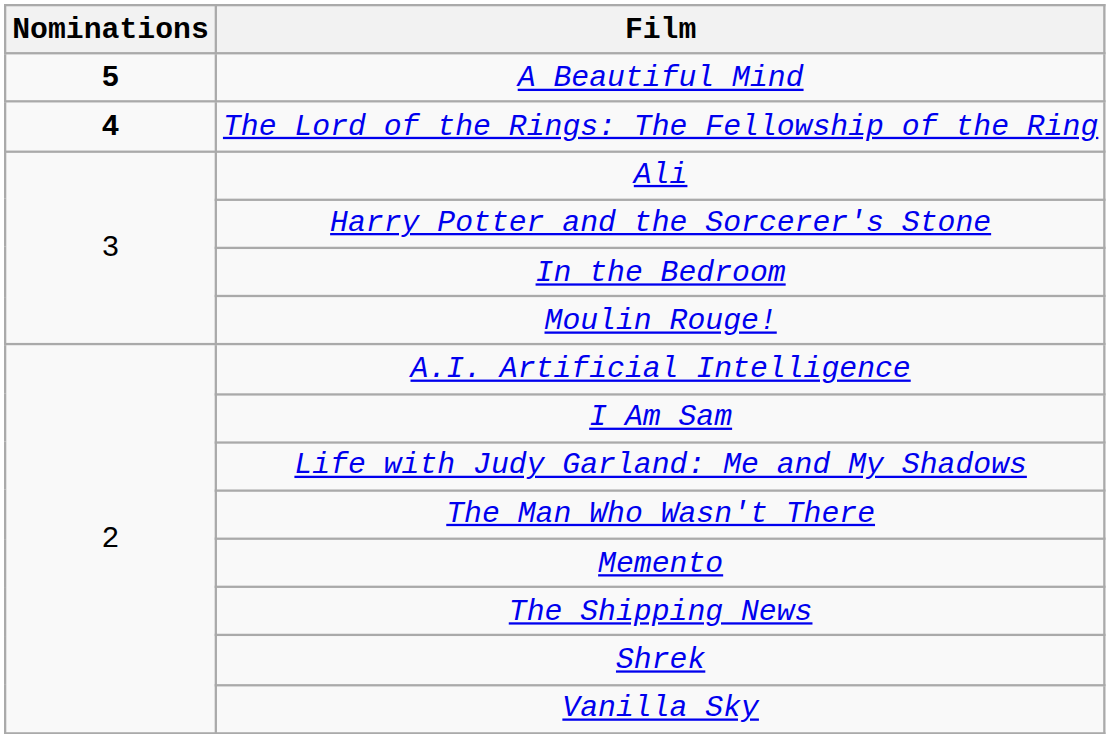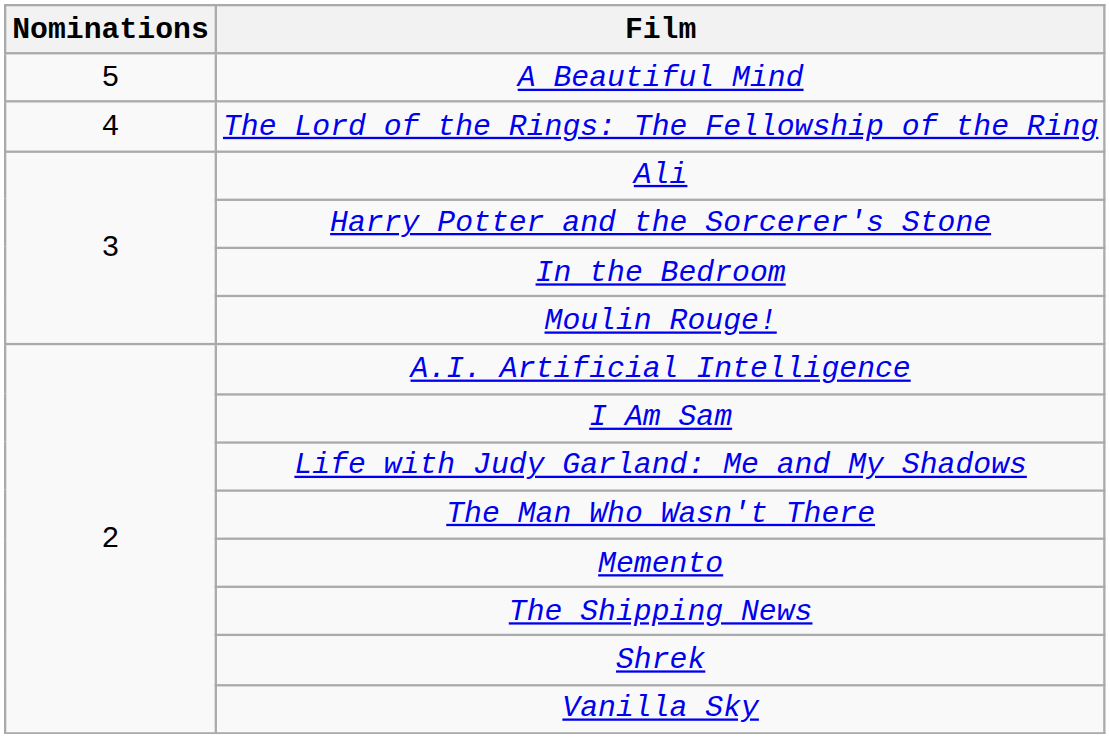(110, 78) bold -> (110, 78) normal
(110, 126) bold -> (110, 126) normal
